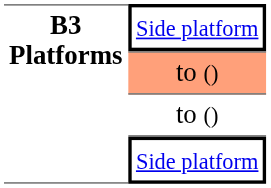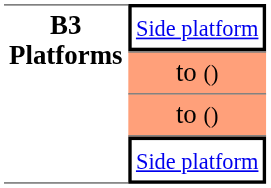(197, 114) no background -> (197, 114) lightsalmon background
